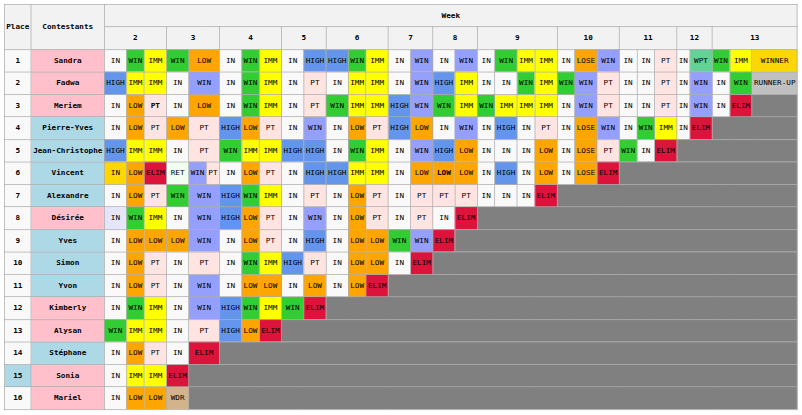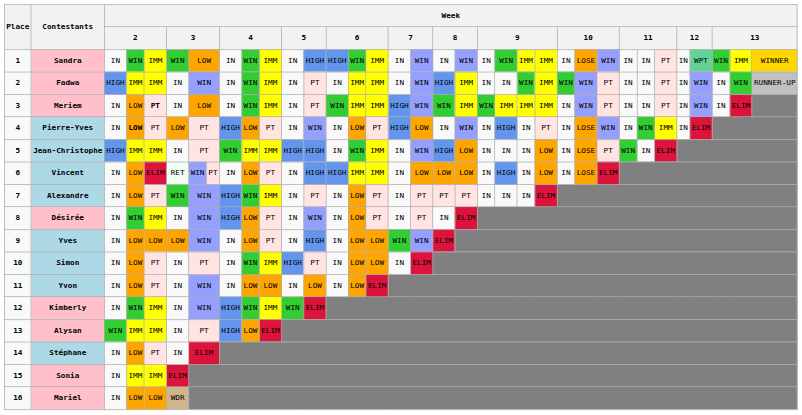(135, 127) normal -> (135, 127) bold
(115, 172) gold background -> (115, 172) no background
(444, 172) bold -> (444, 172) normal
(115, 217) lavender background -> (115, 217) no background
(18, 375) lightblue background -> (18, 375) no background
